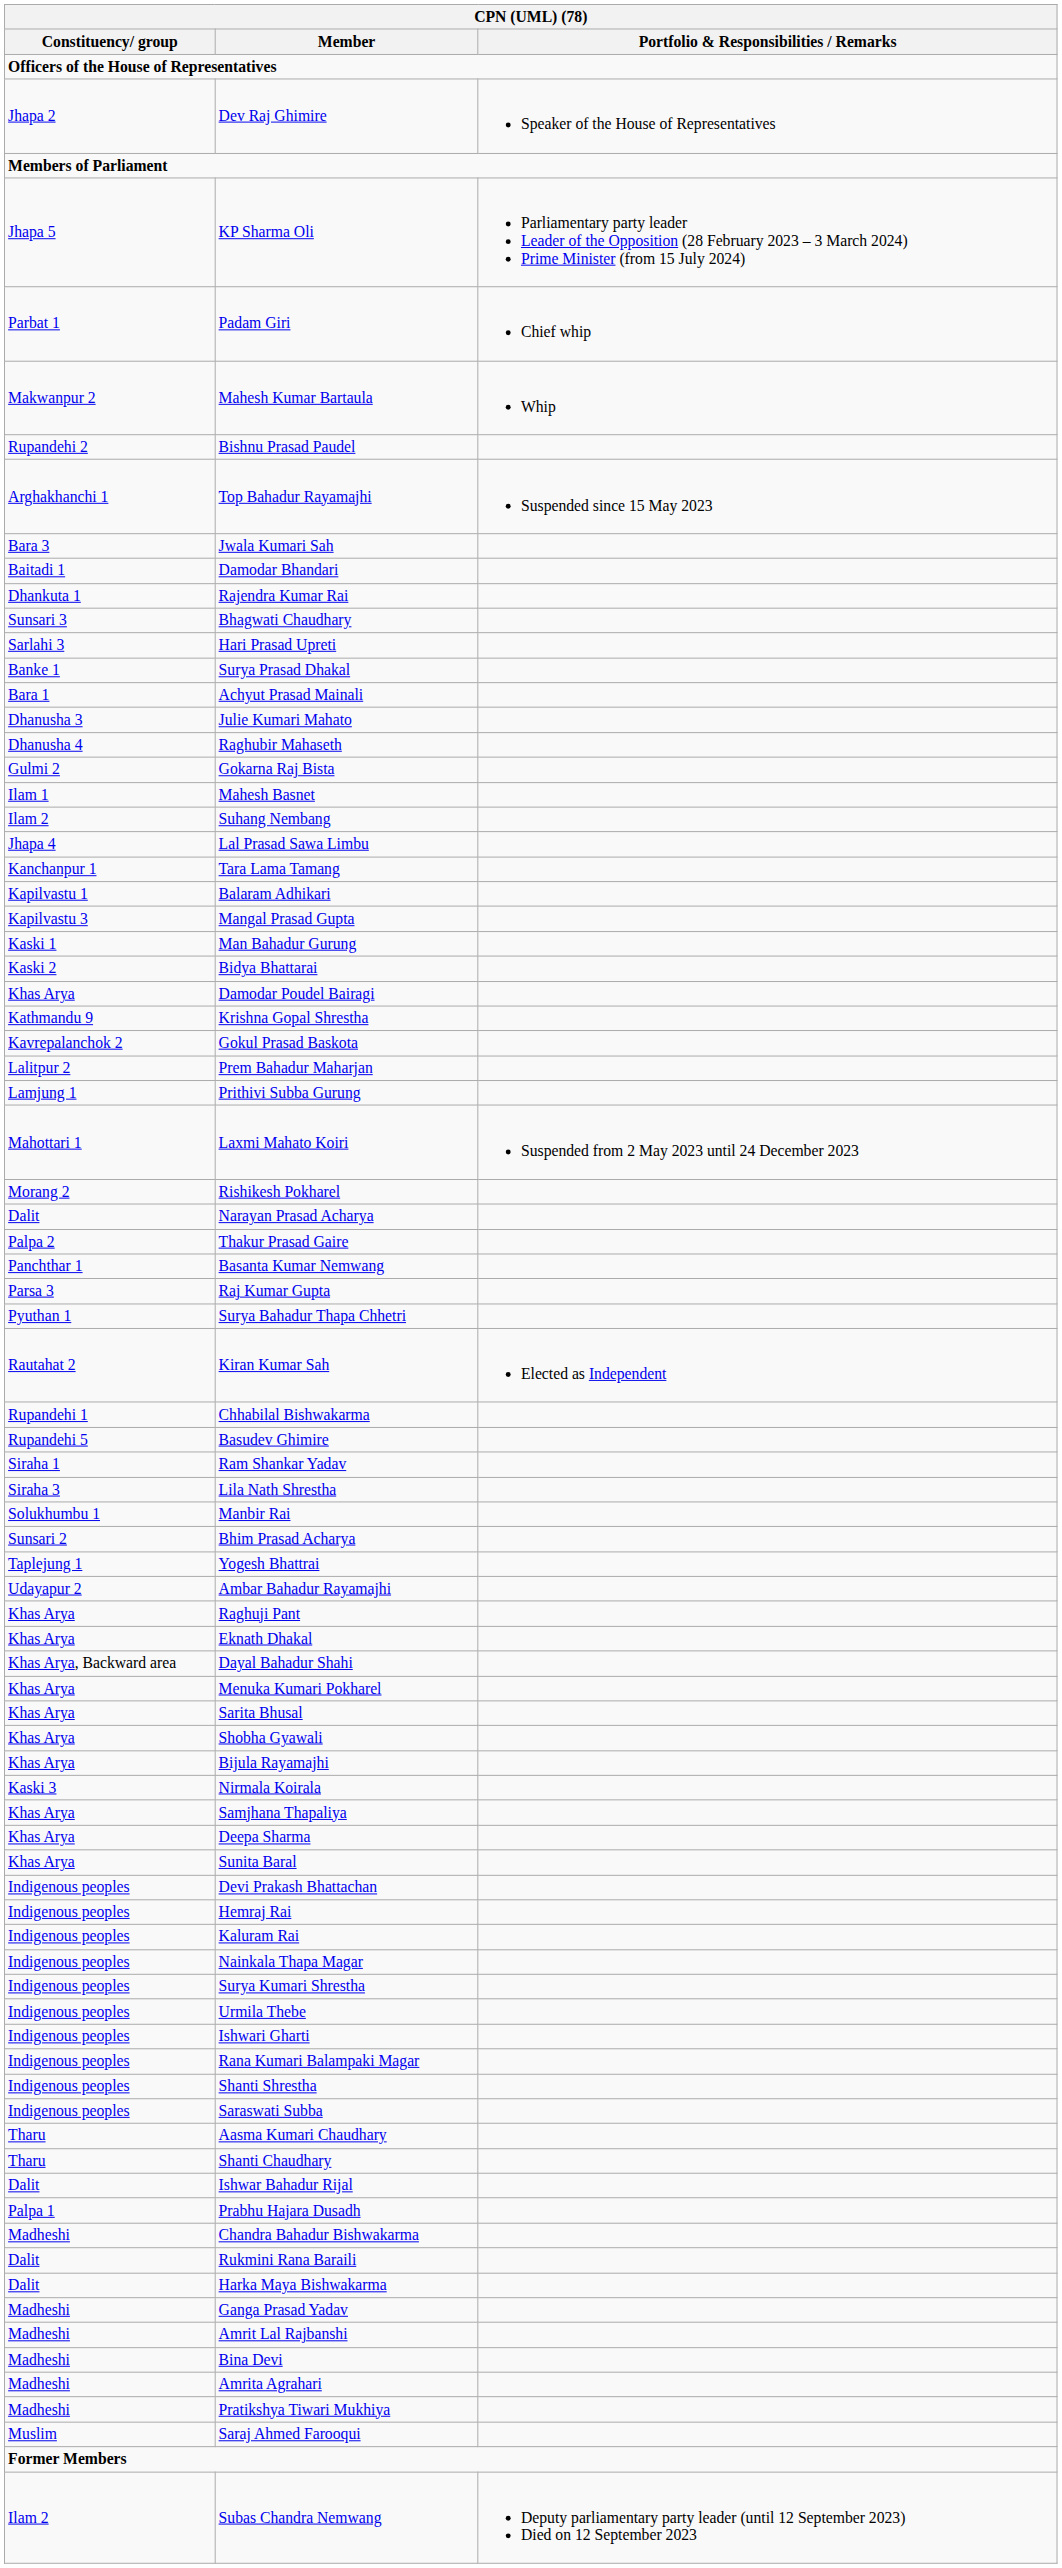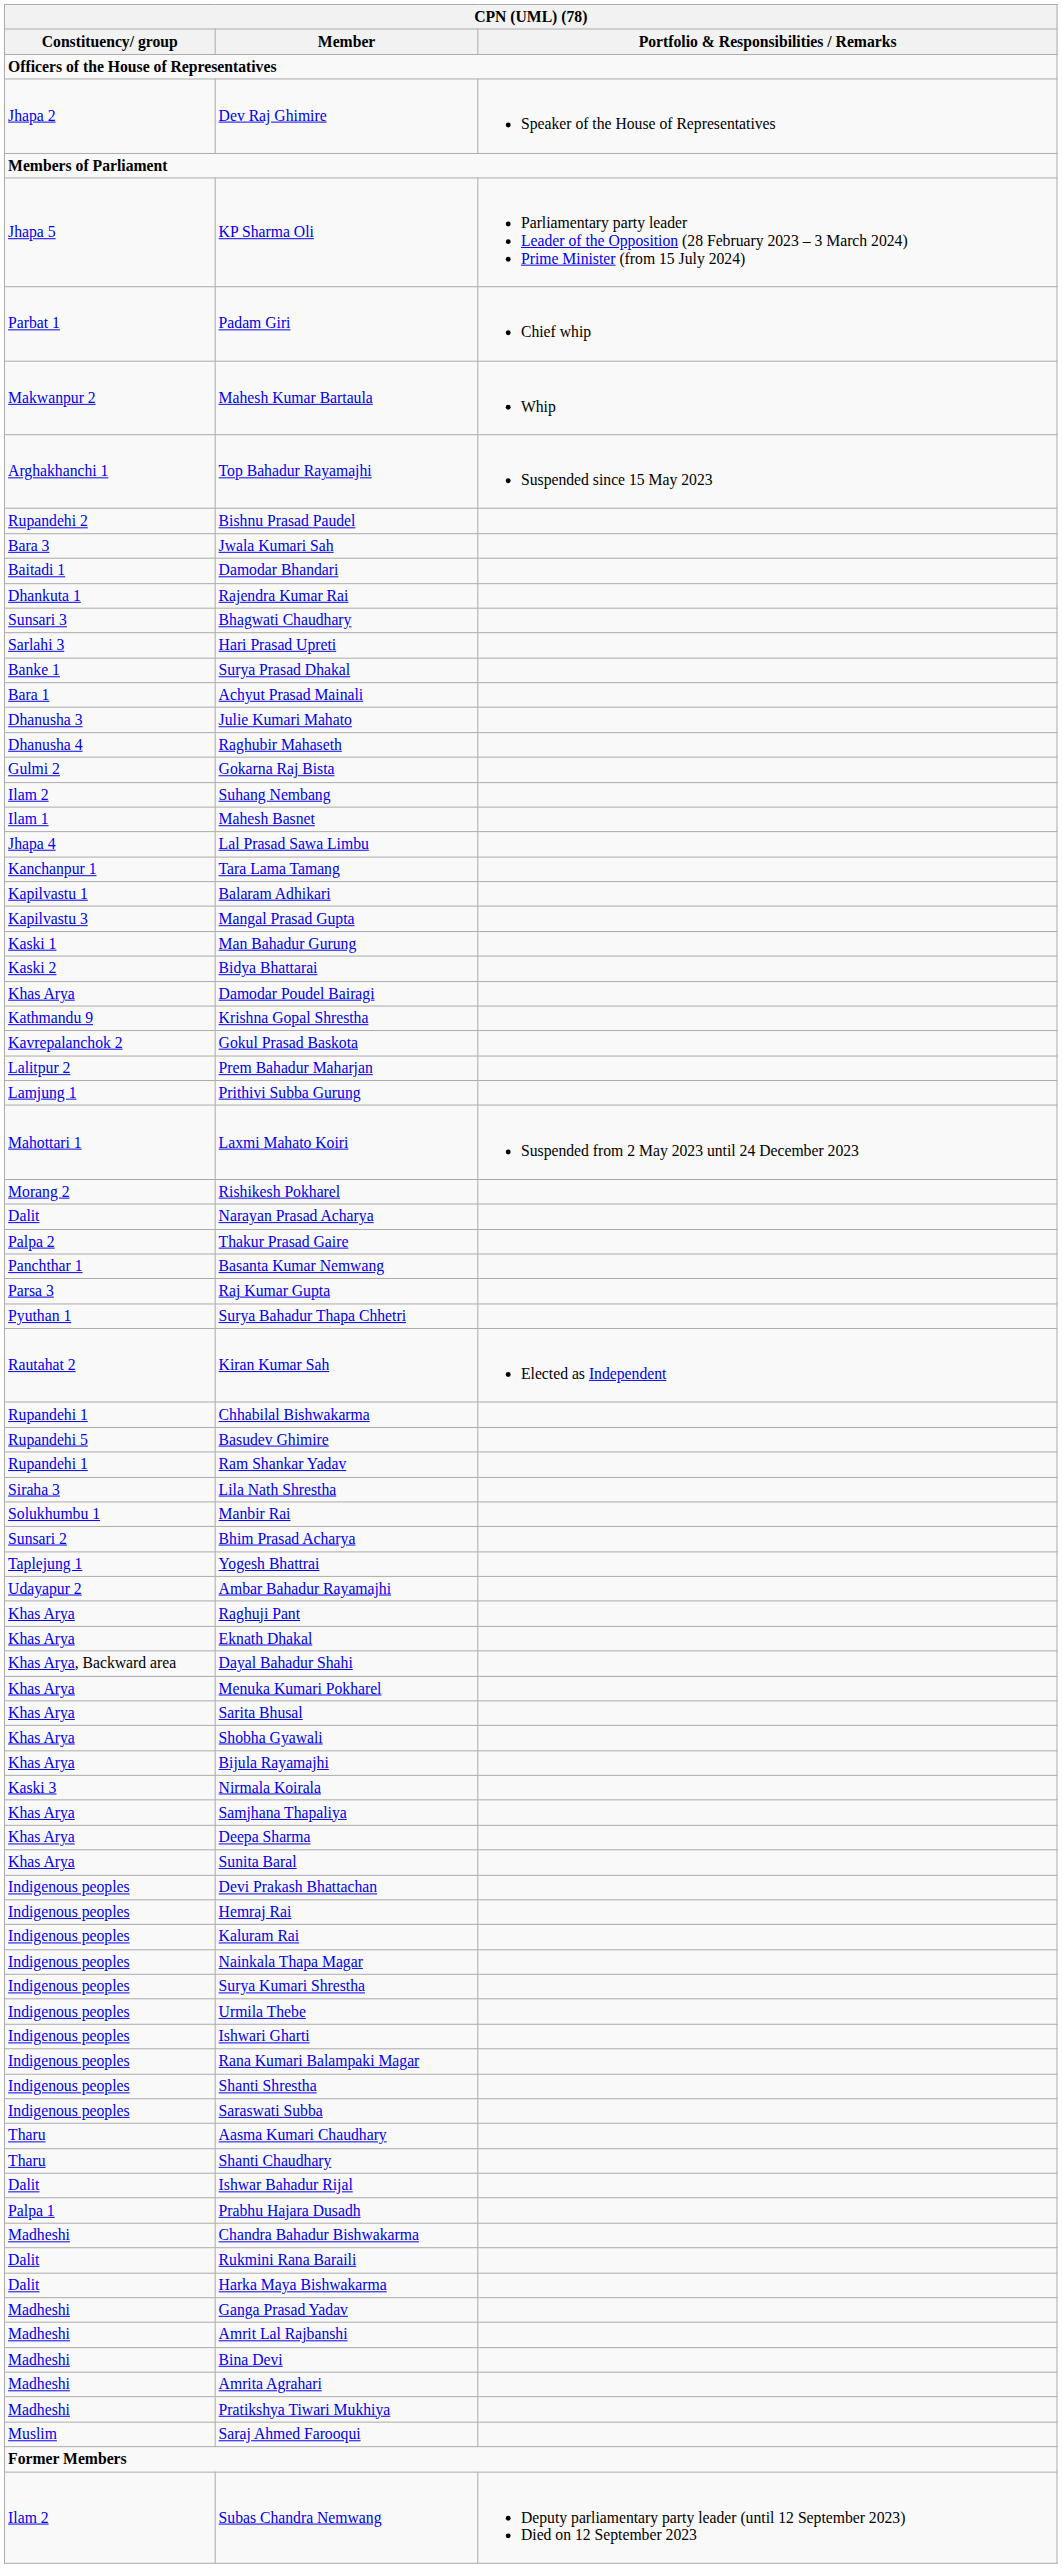rows swapped: (287, 447) <-> (295, 496)
rows swapped: (267, 794) <-> (275, 819)
(34, 1464) Siraha 1 -> (48, 1464) Rupandehi 1
